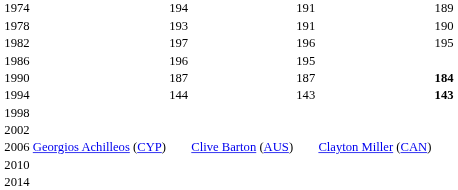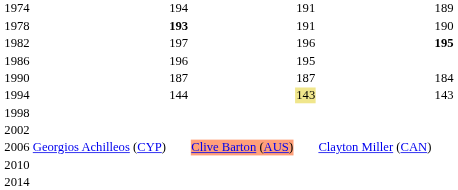(179, 25) normal -> (179, 25) bold
(444, 43) normal -> (444, 43) bold
(444, 78) bold -> (444, 78) normal
(306, 95) no background -> (306, 95) khaki background
(444, 95) bold -> (444, 95) normal
(242, 147) no background -> (242, 147) lightsalmon background
